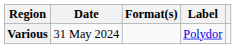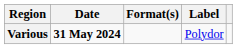(86, 33) normal -> (87, 33) bold
